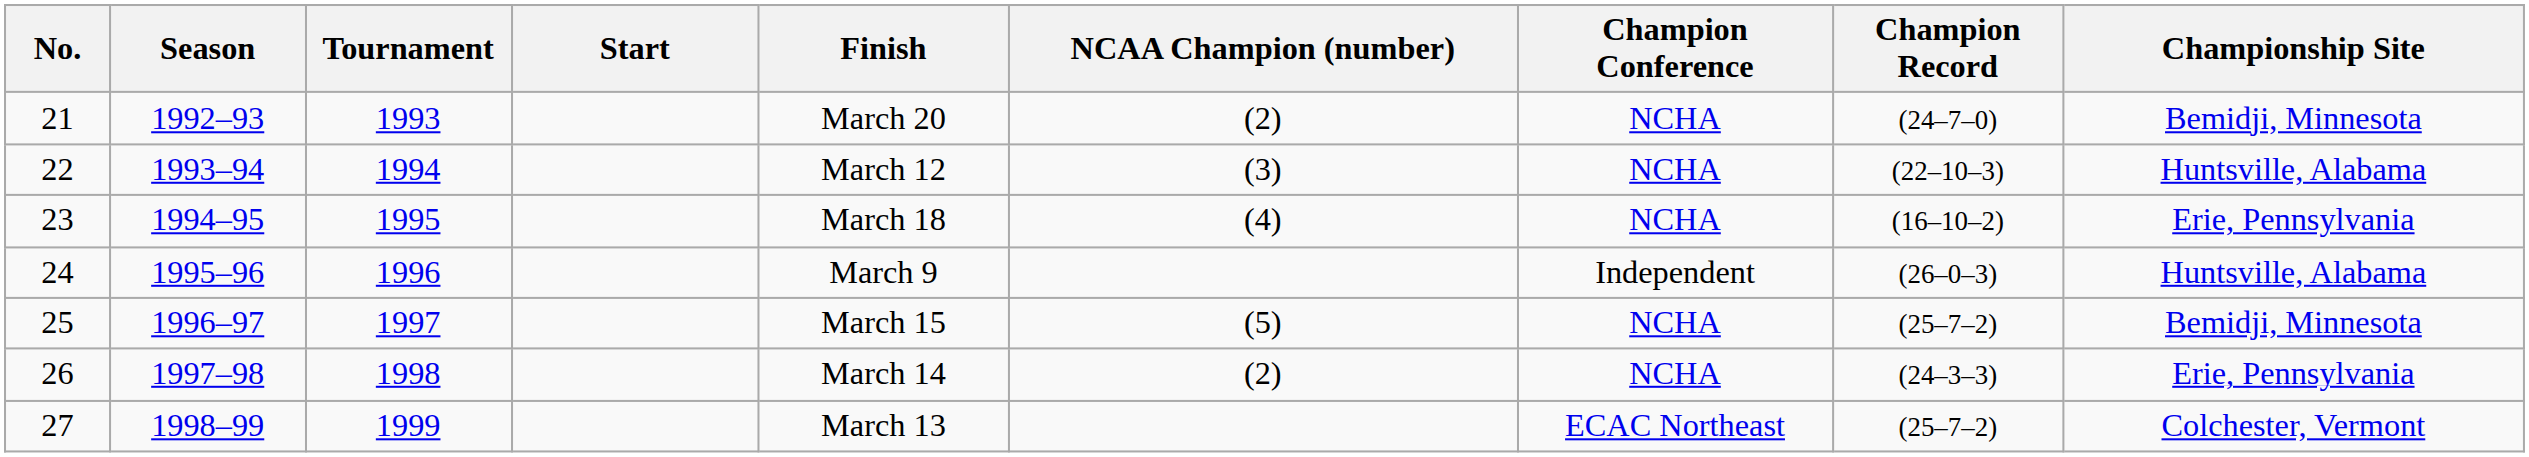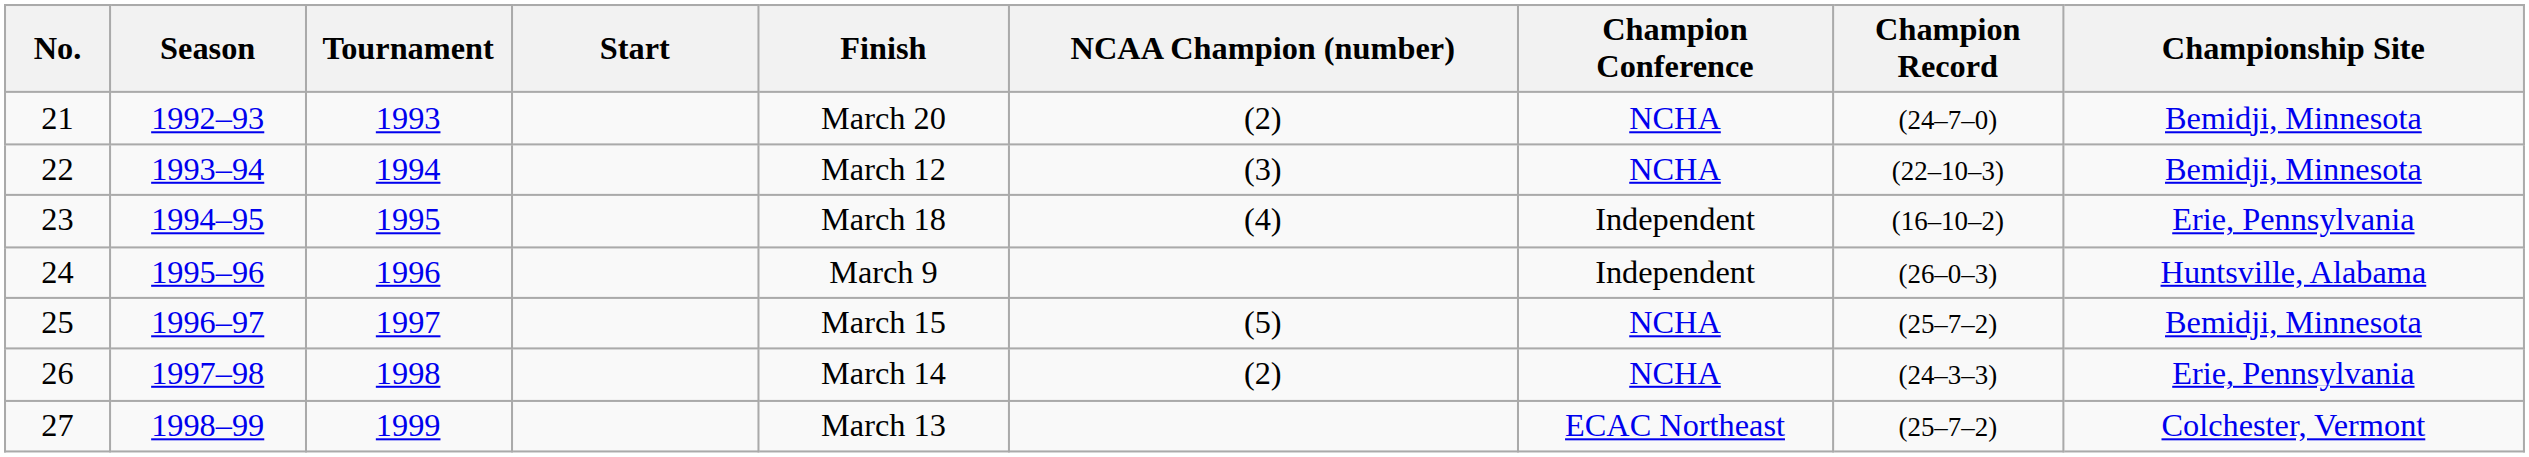(2293, 169) Huntsville, Alabama -> (2293, 169) Bemidji, Minnesota
(1675, 220) NCHA -> (1675, 220) Independent
